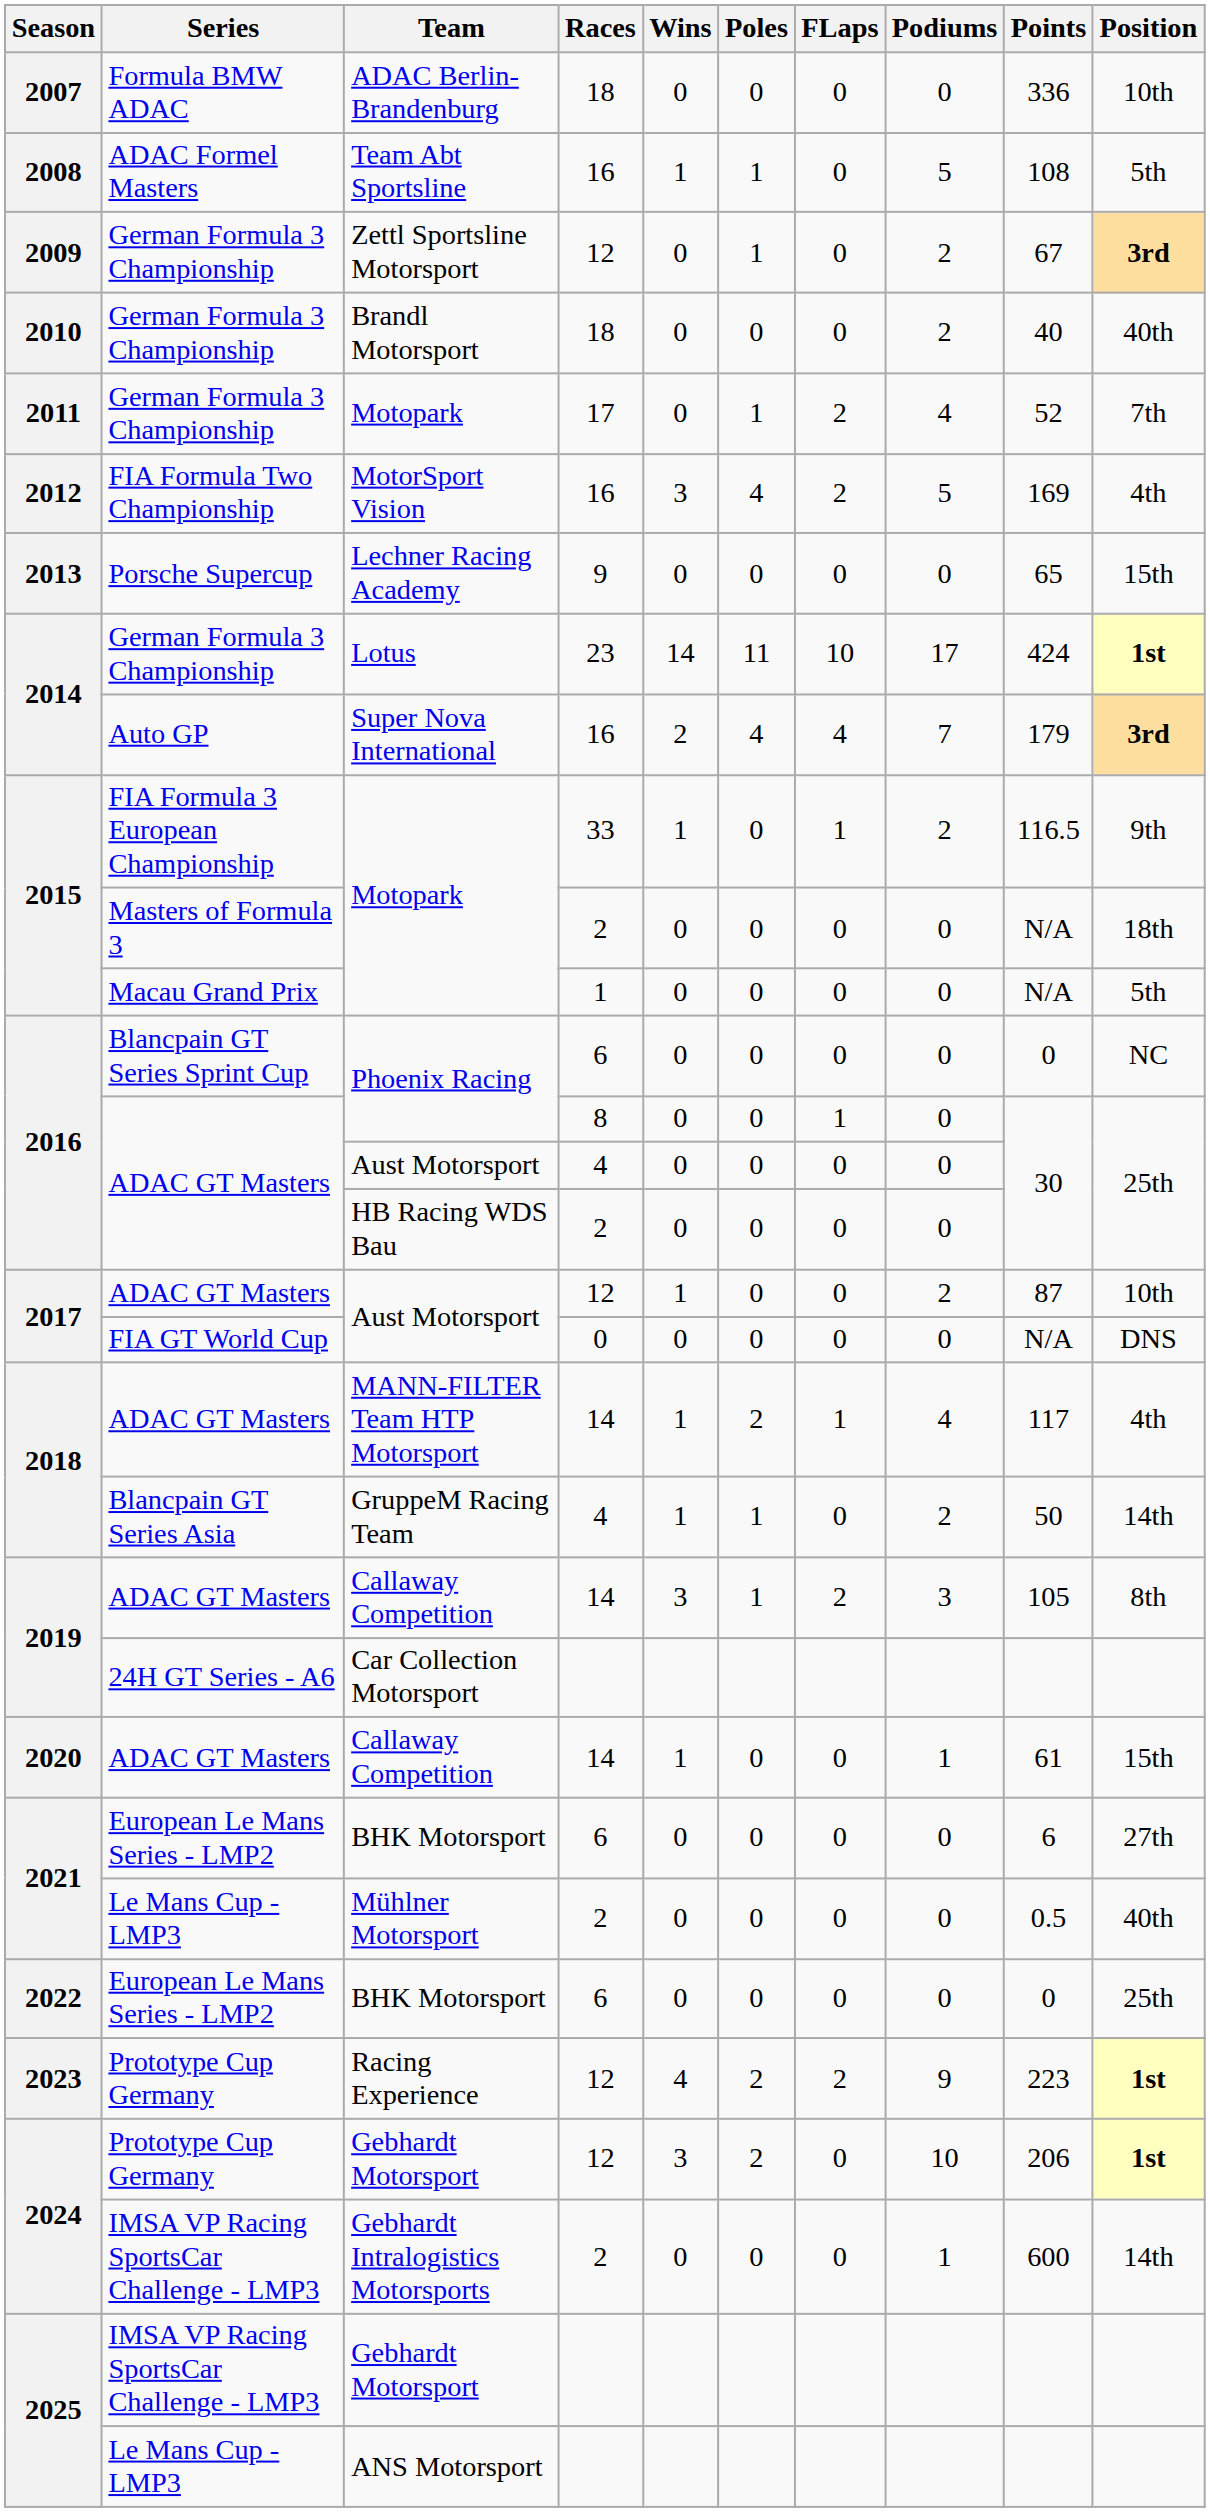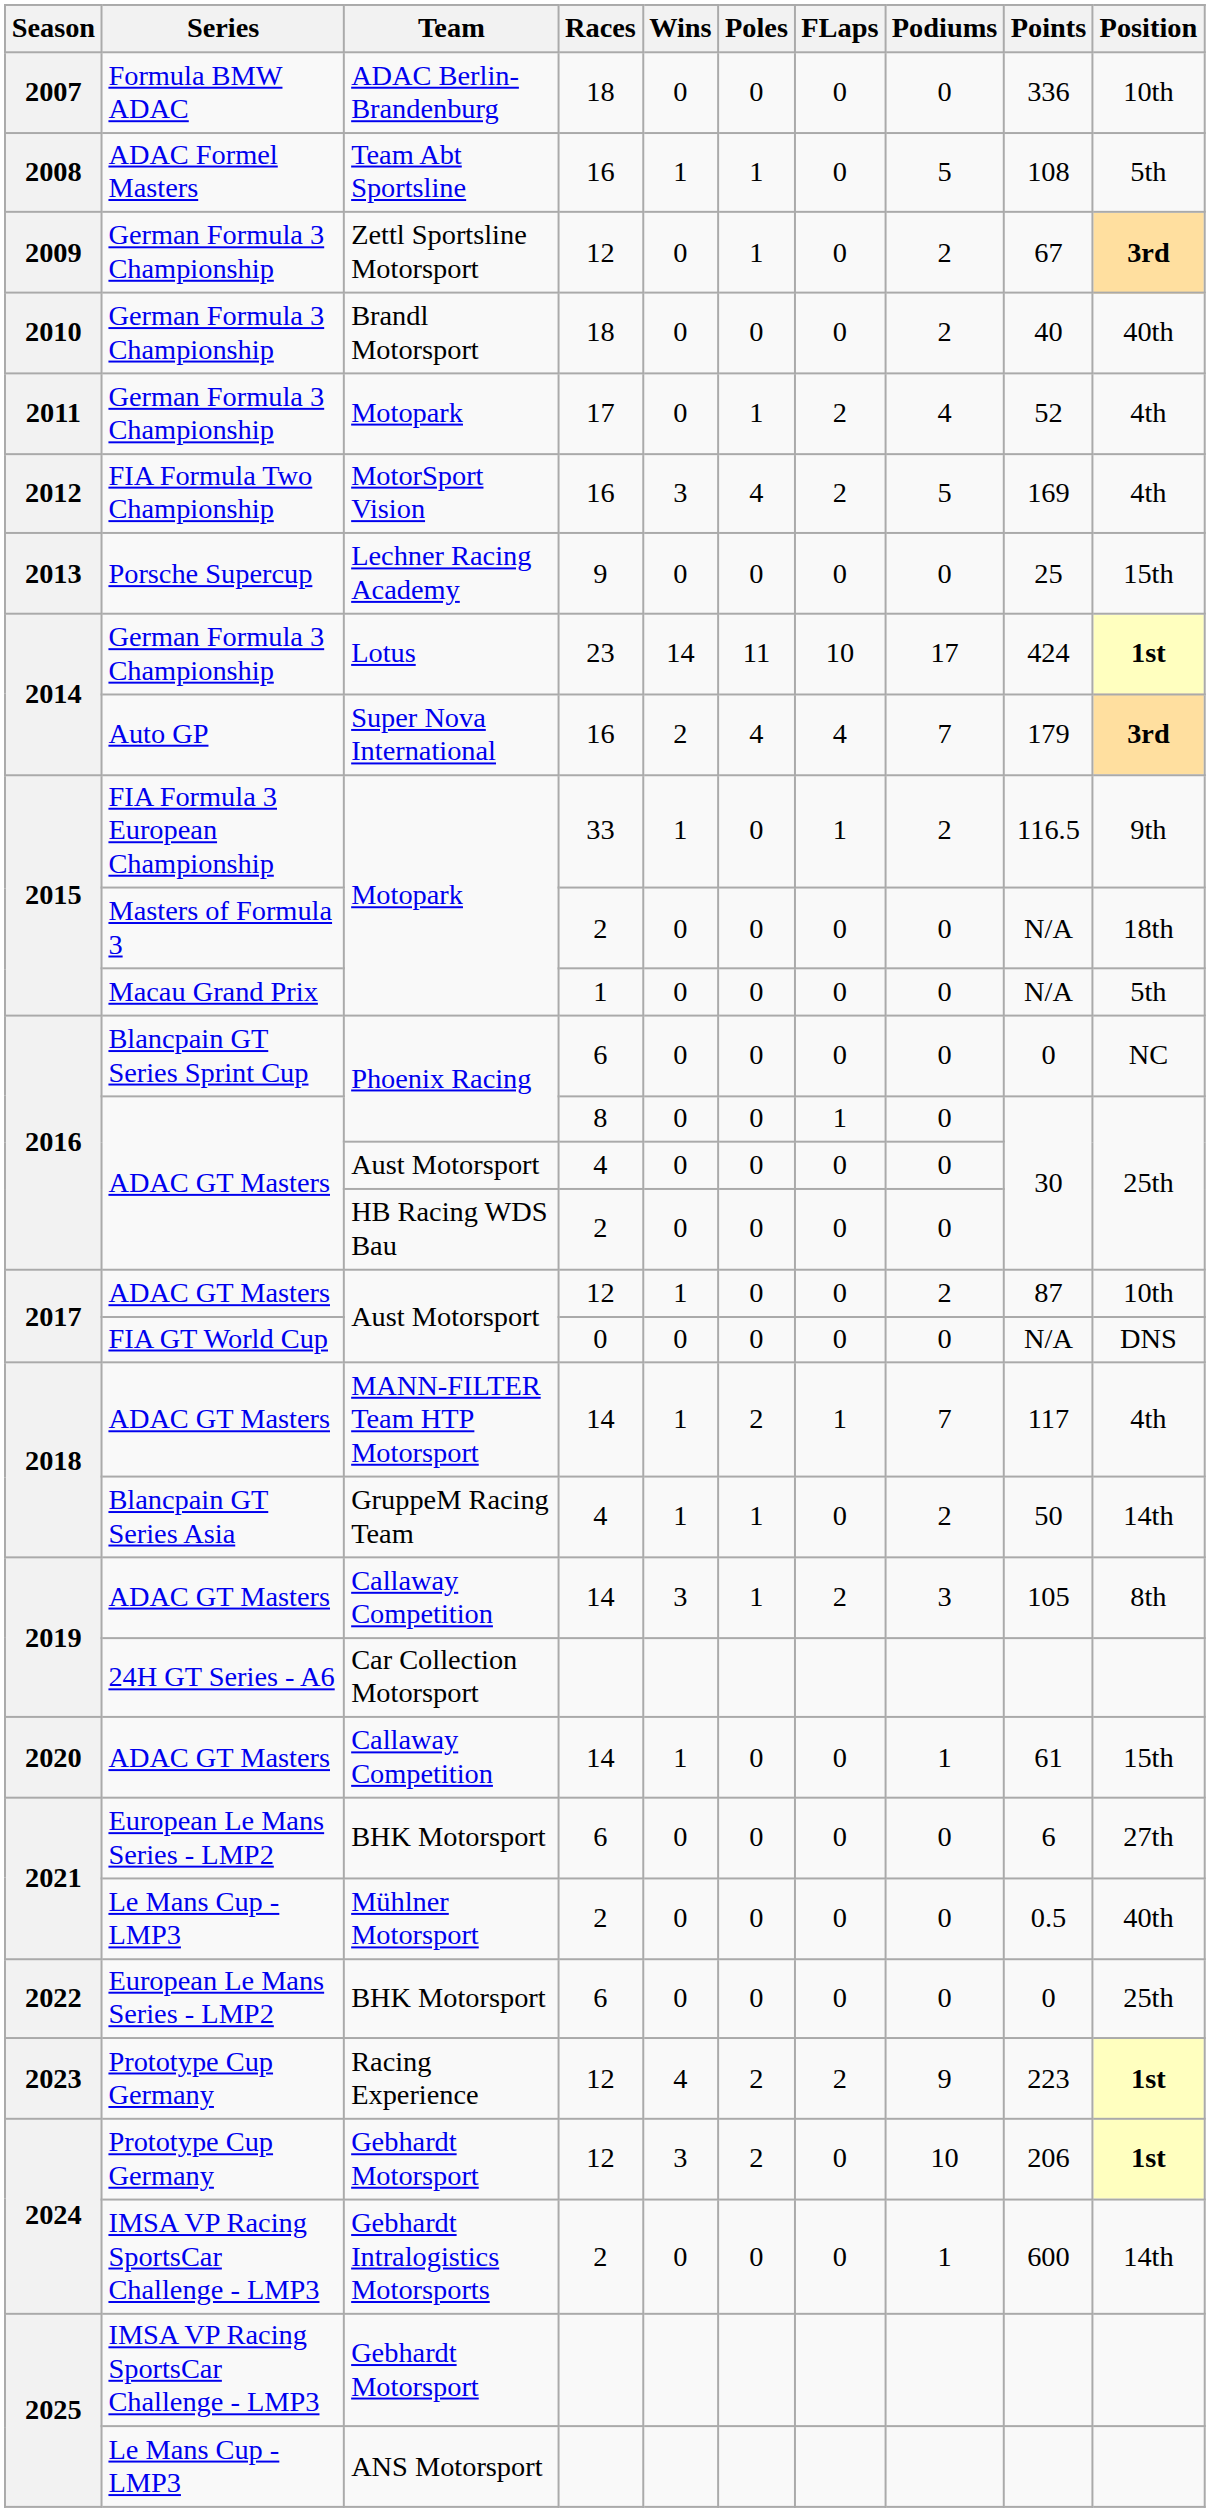(1148, 412) 7th -> (1148, 412) 4th
(1048, 573) 65 -> (1048, 573) 25
(945, 1419) 4 -> (945, 1419) 7
